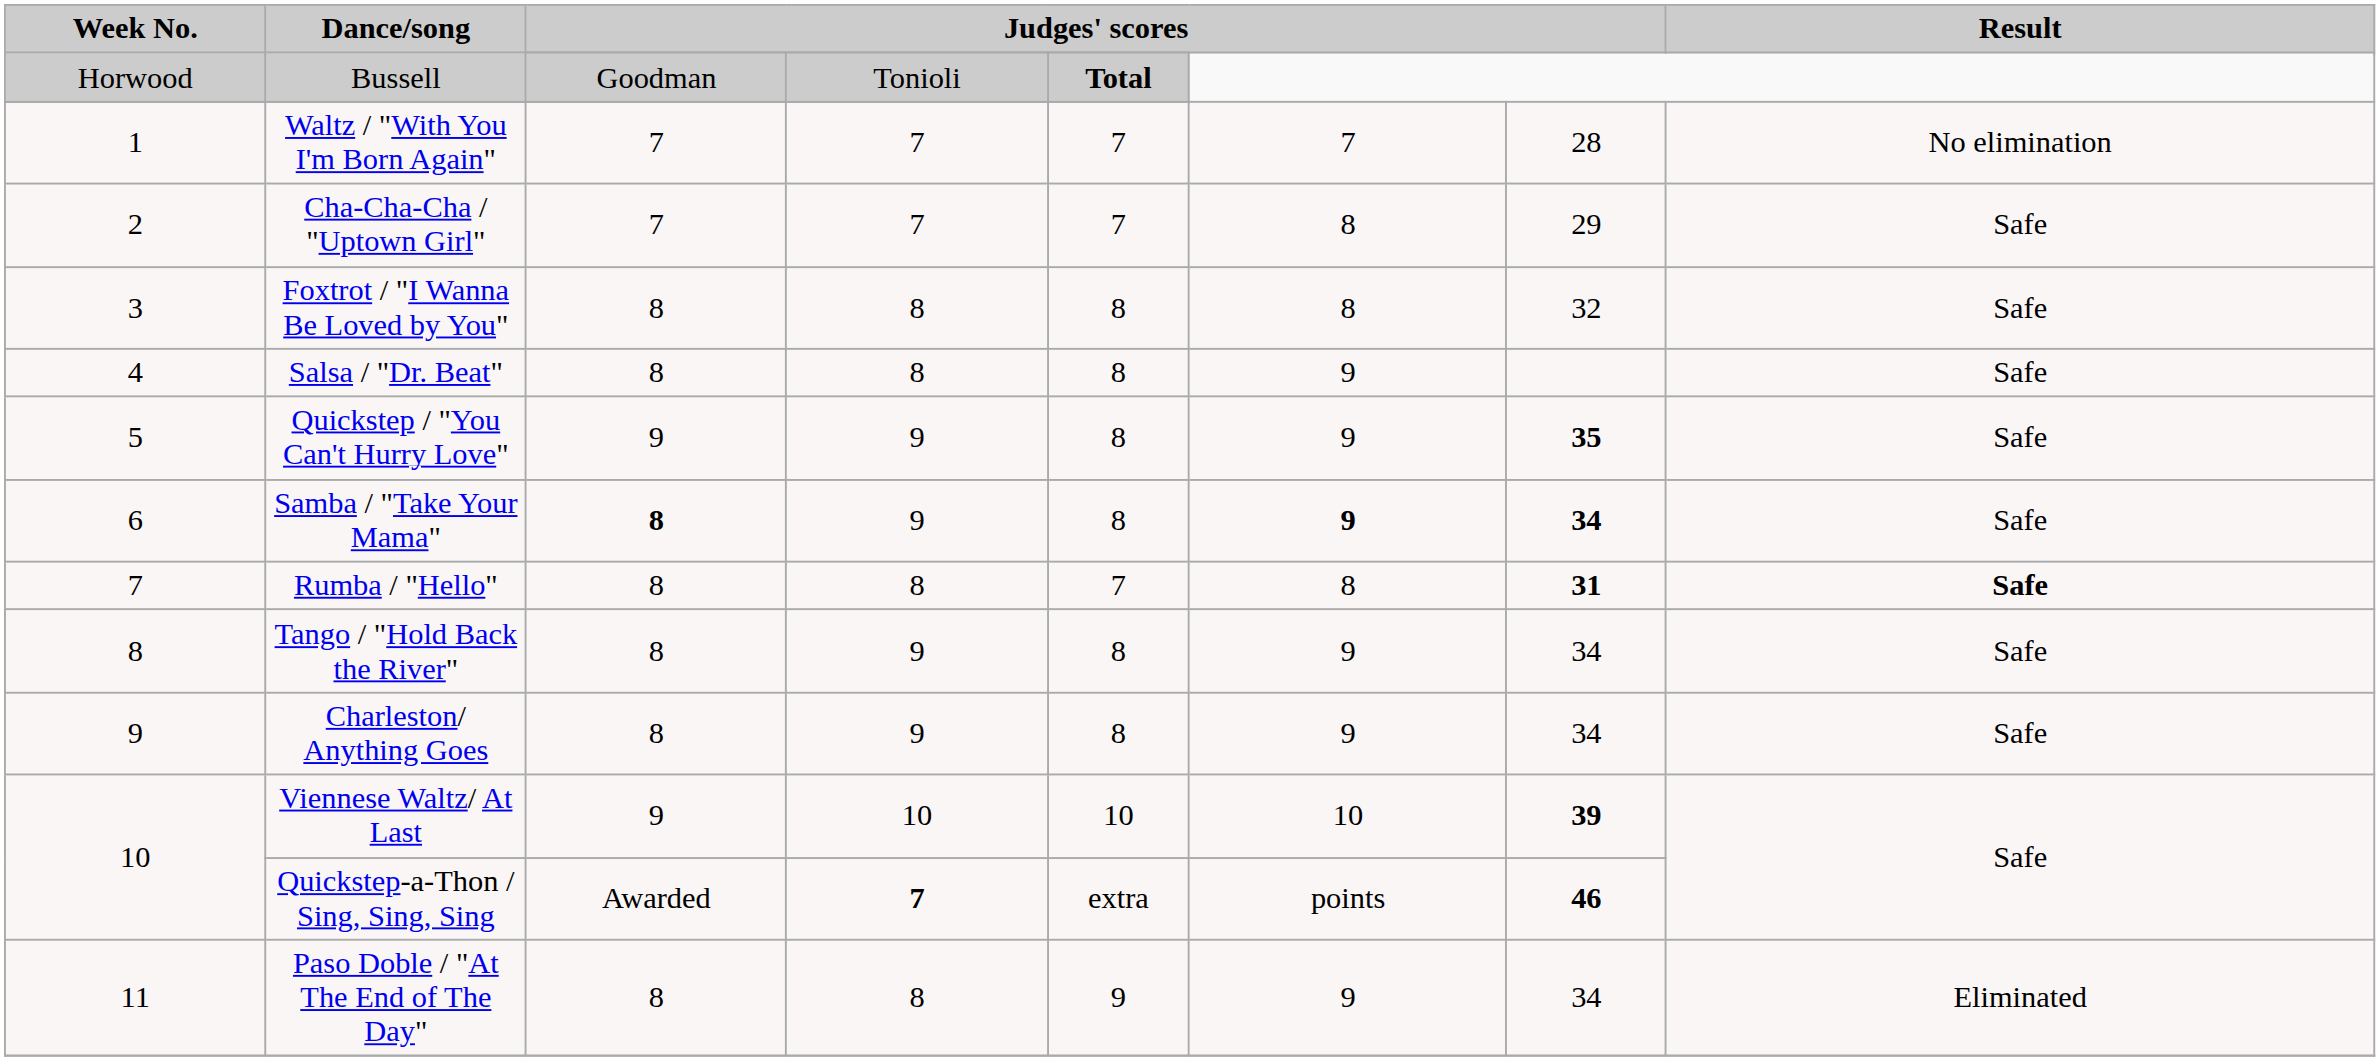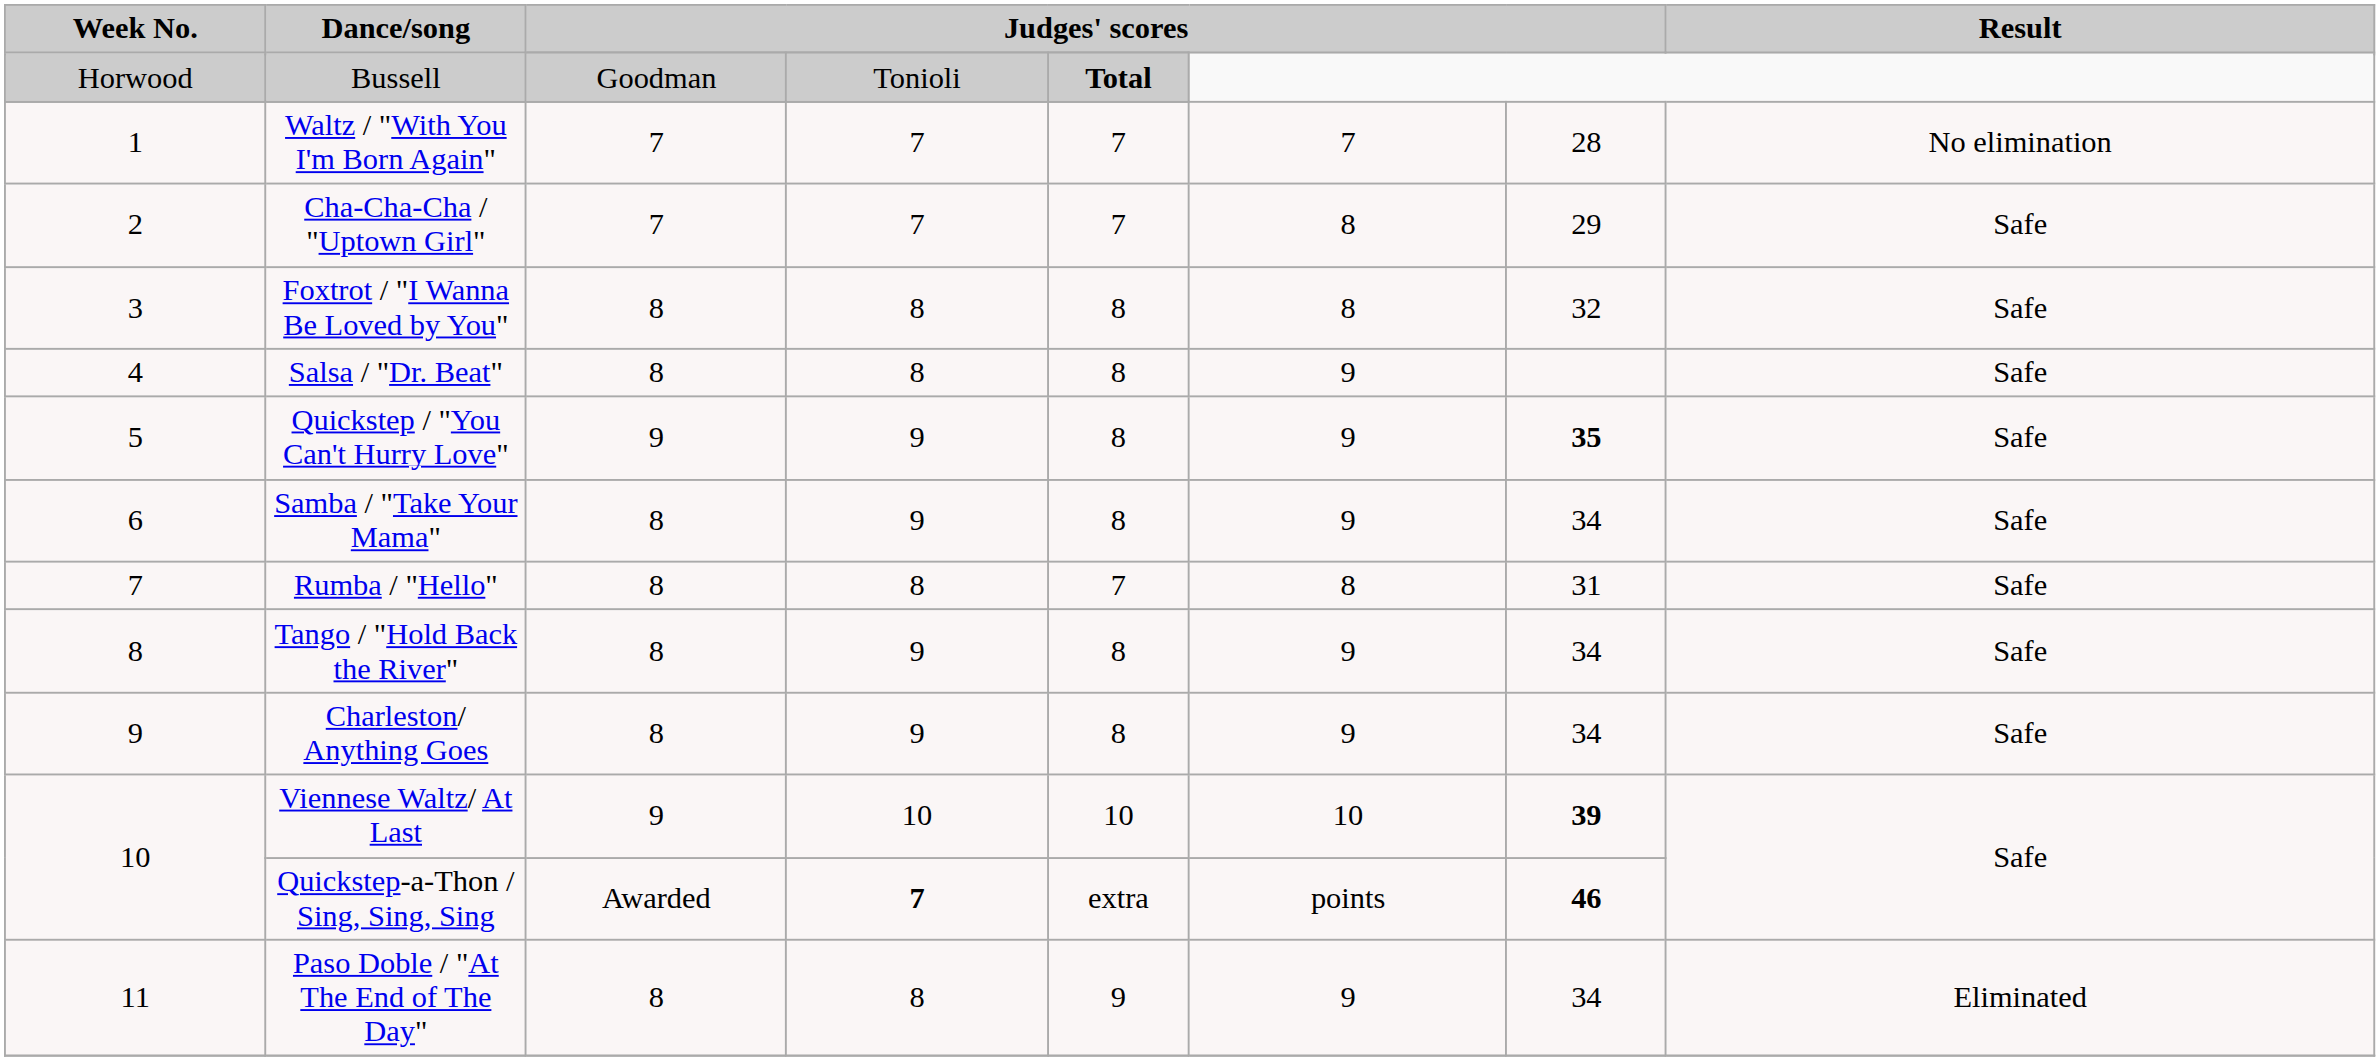(656, 519) bold -> (656, 519) normal
(1348, 519) bold -> (1348, 519) normal
(1586, 519) bold -> (1586, 519) normal
(1586, 585) bold -> (1586, 585) normal
(2020, 585) bold -> (2020, 585) normal
